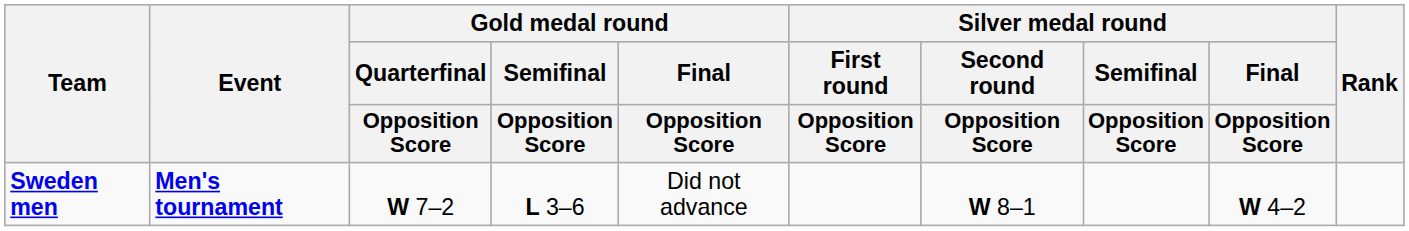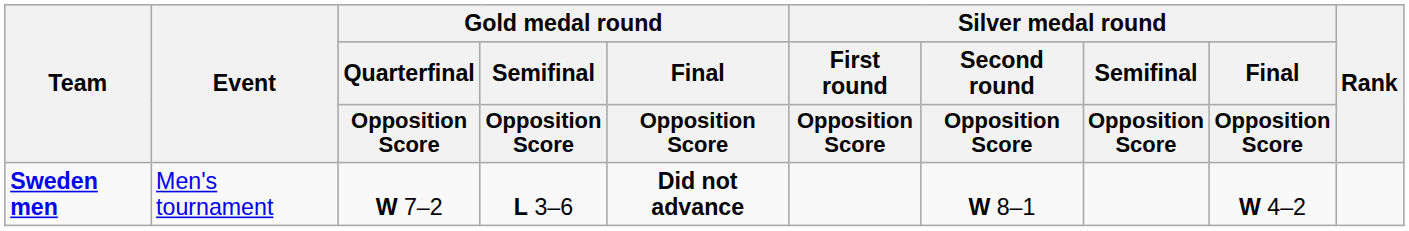(219, 194) bold -> (215, 194) normal
(704, 194) normal -> (698, 194) bold
